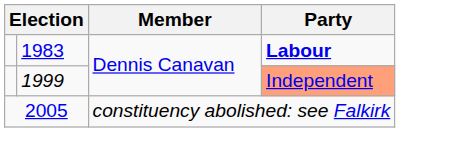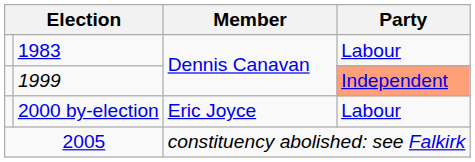(299, 50) bold -> (371, 50) normal
+ row: (88, 111)
